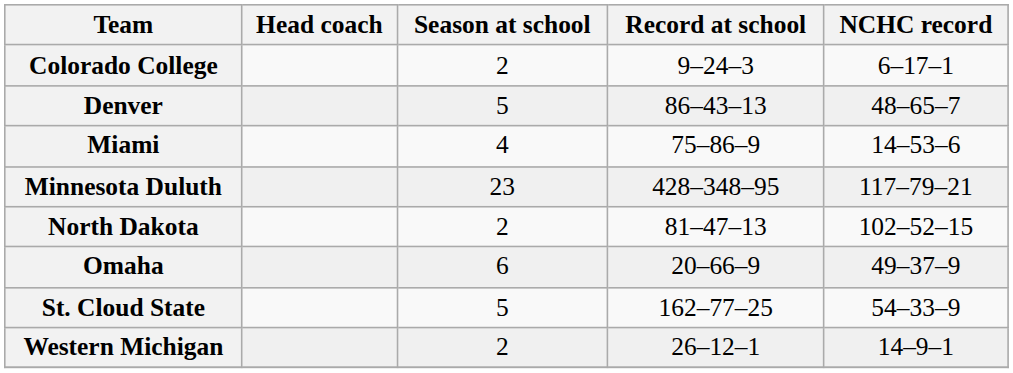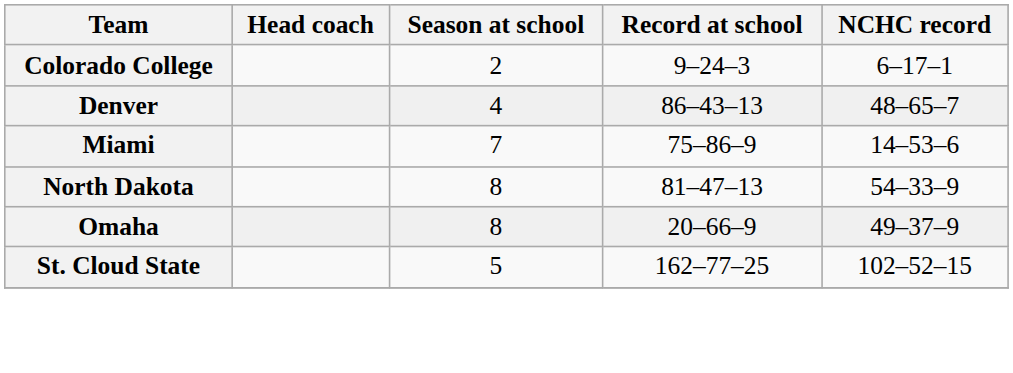(502, 105) 5 -> (496, 105) 4
(502, 145) 4 -> (496, 145) 7
- row: (123, 186)
(502, 226) 2 -> (496, 186) 8
(916, 226) 102–52–15 -> (915, 186) 54–33–9
(502, 266) 6 -> (496, 226) 8
(916, 307) 54–33–9 -> (915, 266) 102–52–15
- row: (123, 347)
